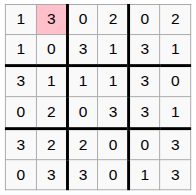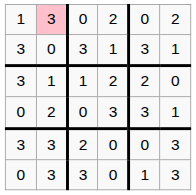(21, 49) 1 -> (21, 49) 3
(113, 81) 1 -> (113, 81) 2
(145, 81) 3 -> (145, 81) 2
(51, 144) 2 -> (51, 144) 3
